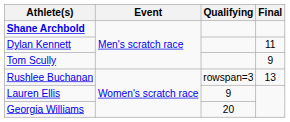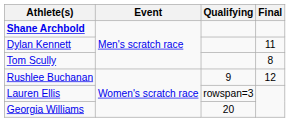(270, 61) 9 -> (270, 61) 8
(228, 77) rowspan=3 -> (228, 77) 9
(270, 77) 13 -> (270, 77) 12
(228, 94) 9 -> (228, 94) rowspan=3
